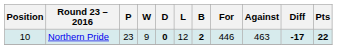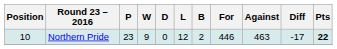(165, 36) bold -> (165, 36) normal
(201, 36) bold -> (201, 36) normal
(297, 36) bold -> (297, 36) normal
